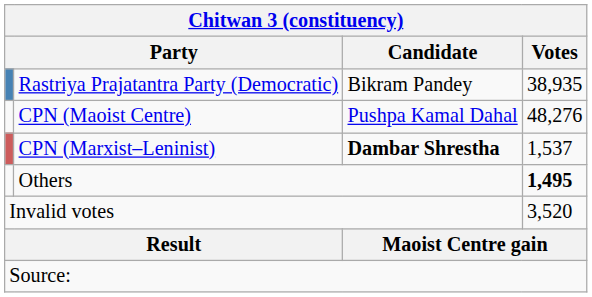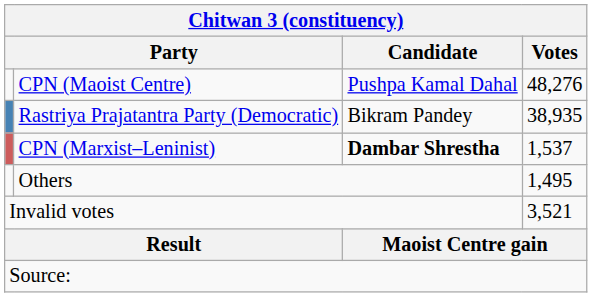rows swapped: (105, 116) <-> (178, 84)
(550, 180) bold -> (550, 180) normal
(550, 212) 3,520 -> (550, 212) 3,521
